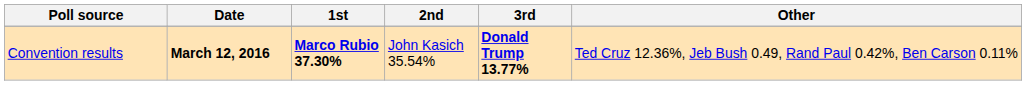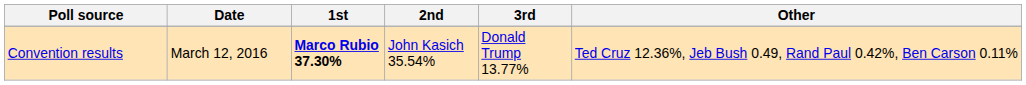(220, 53) bold -> (219, 53) normal
(505, 53) bold -> (505, 53) normal
